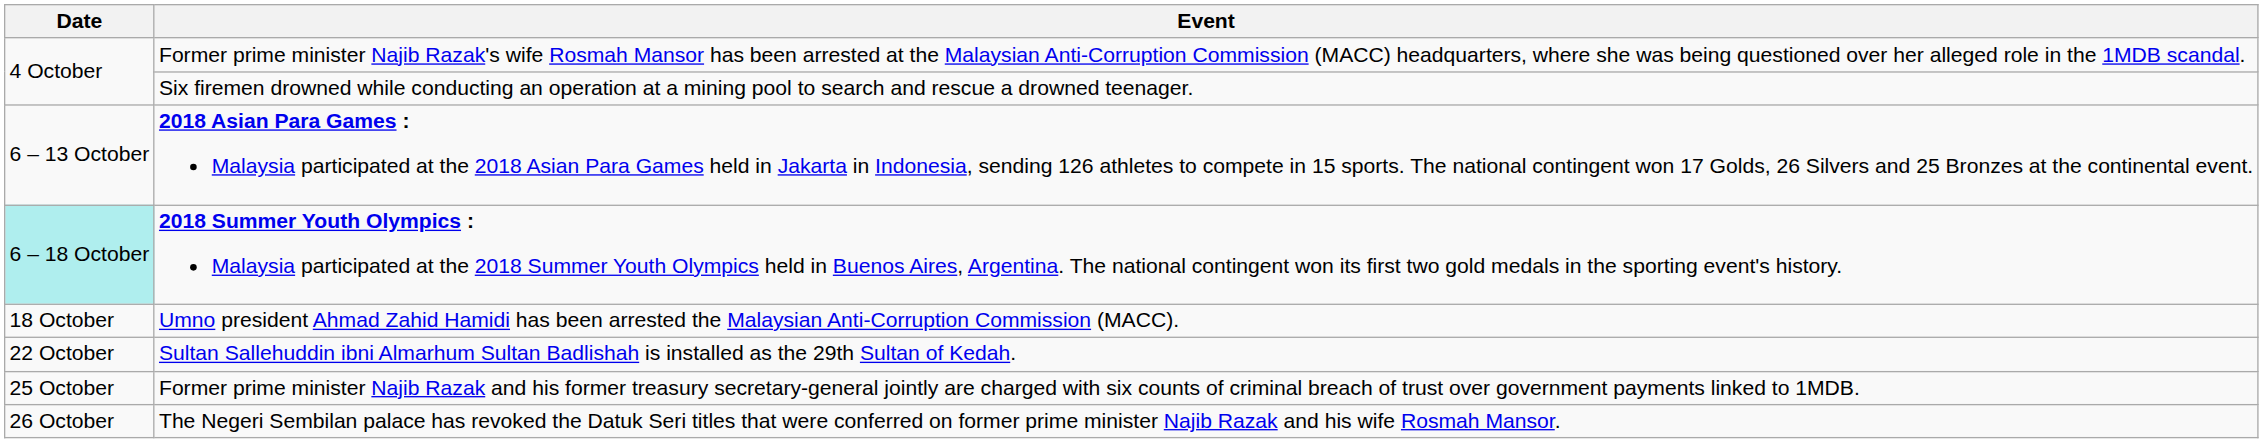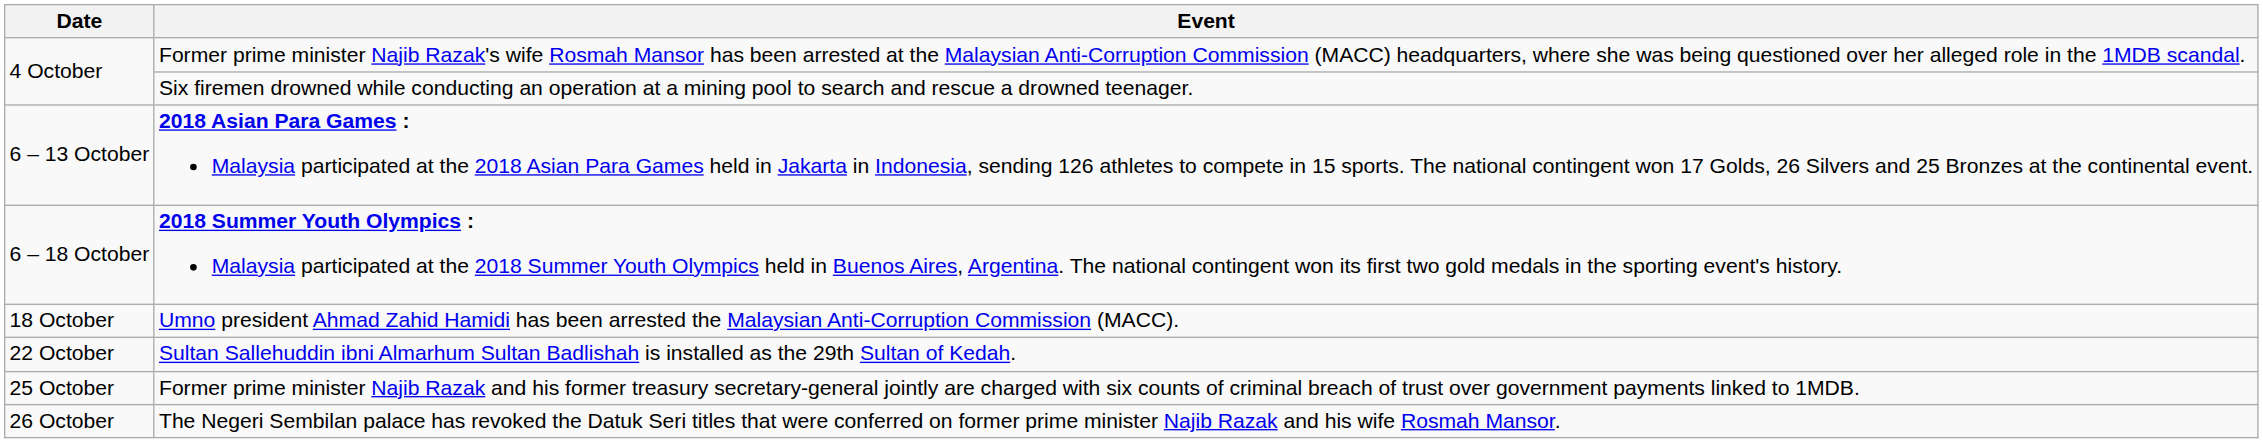(79, 254) paleturquoise background -> (79, 254) no background
